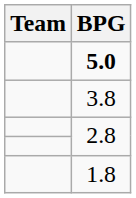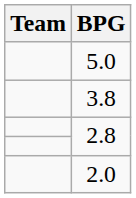(101, 60) bold -> (101, 60) normal
(101, 173) 1.8 -> (101, 173) 2.0
